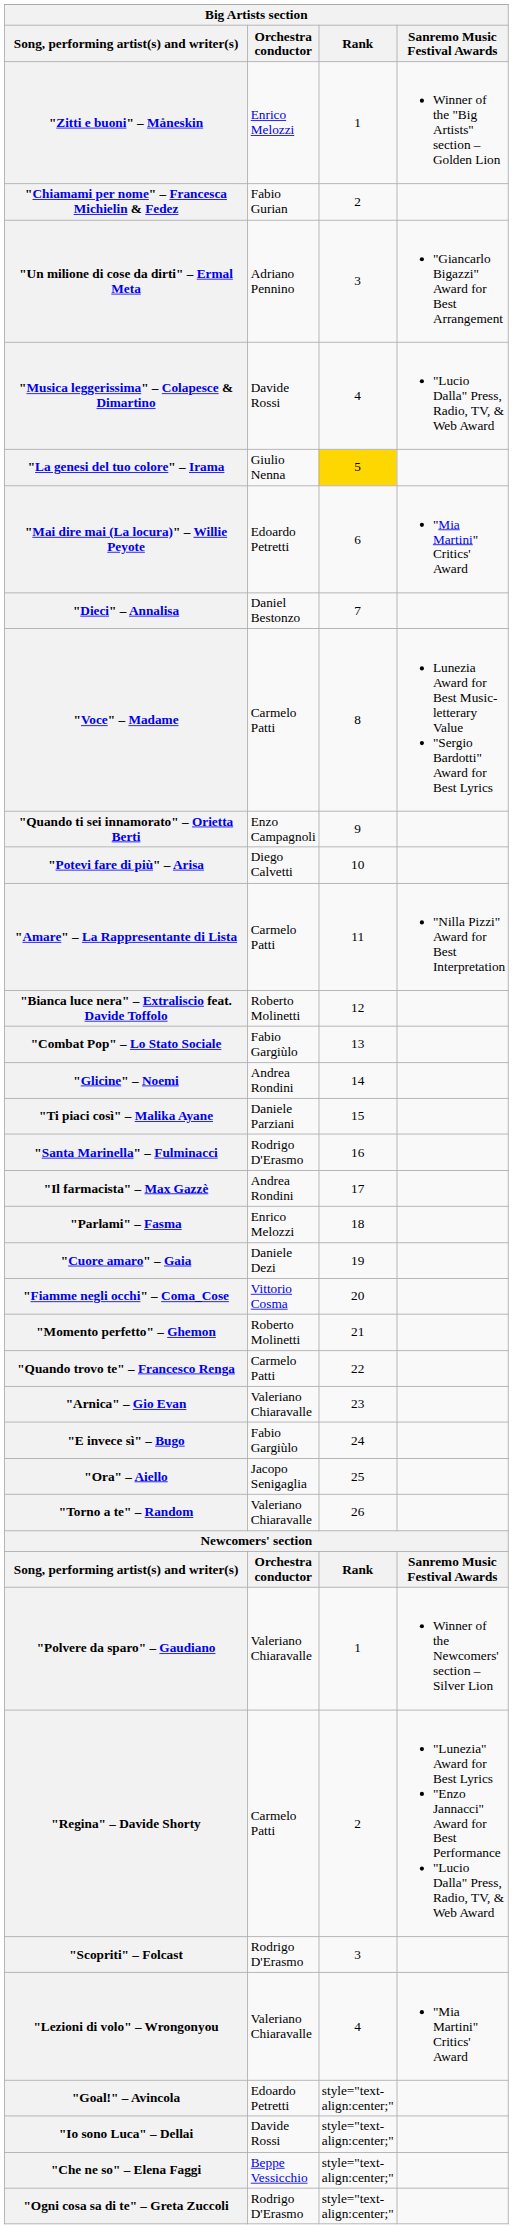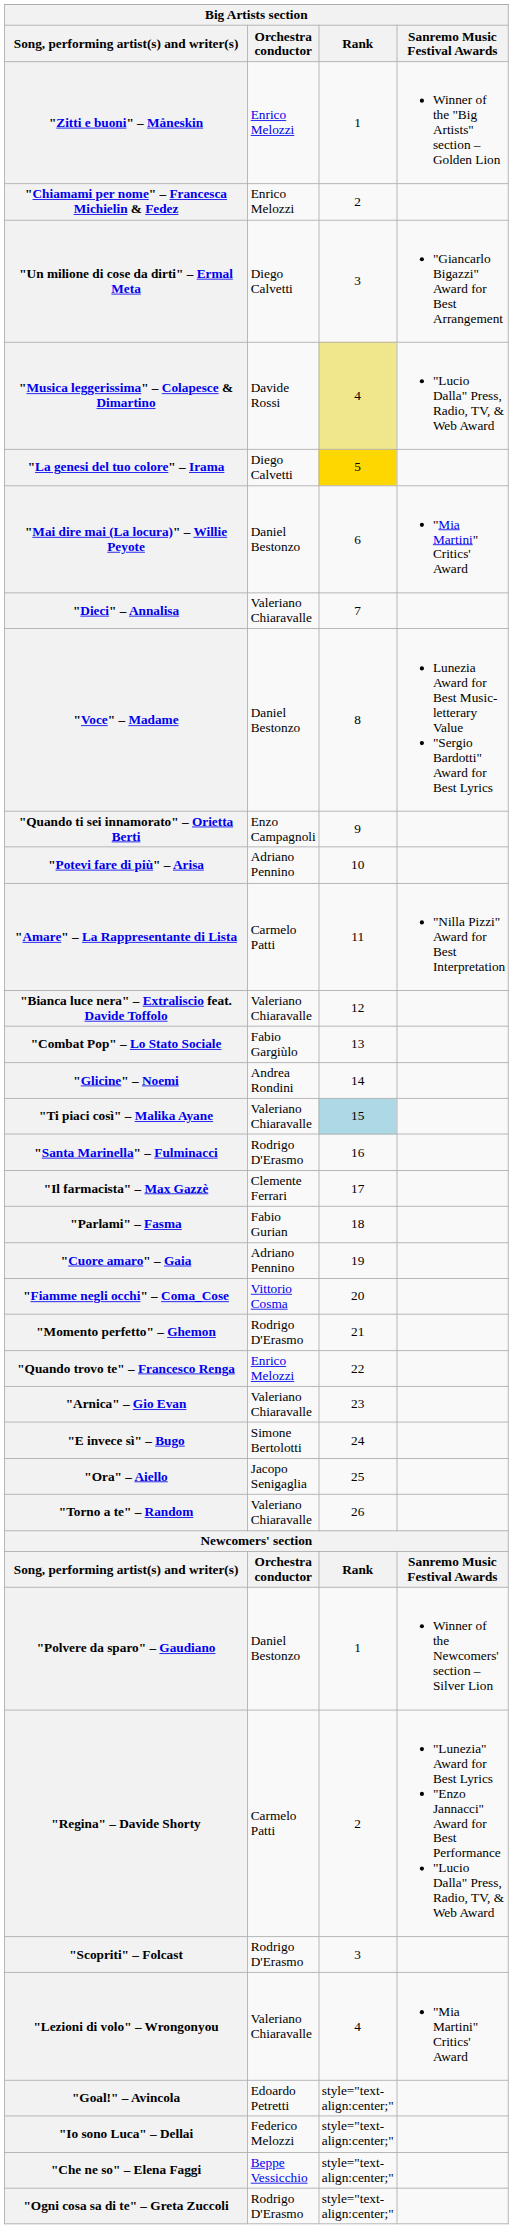(269, 201) Fabio Gurian -> (272, 201) Enrico Melozzi
(273, 281) Adriano Pennino -> (272, 281) Diego Calvetti
(358, 395) no background -> (358, 395) khaki background
(268, 467) Giulio Nenna -> (272, 467) Diego Calvetti
(273, 539) Edoardo Petretti -> (275, 539) Daniel Bestonzo
(275, 610) Daniel Bestonzo -> (281, 610) Valeriano Chiaravalle
(274, 720) Carmelo Patti -> (275, 720) Daniel Bestonzo
(272, 865) Diego Calvetti -> (273, 865) Adriano Pennino
(275, 1008) Roberto Molinetti -> (281, 1008) Valeriano Chiaravalle
(272, 1116) Daniele Parziani -> (281, 1116) Valeriano Chiaravalle
(358, 1116) no background -> (358, 1116) lightblue background
(272, 1188) Andrea Rondini -> (276, 1188) Clemente Ferrari
(272, 1224) Enrico Melozzi -> (269, 1224) Fabio Gurian
(271, 1260) Daniele Dezi -> (273, 1260) Adriano Pennino
(275, 1332) Roberto Molinetti -> (277, 1332) Rodrigo D'Erasmo
(274, 1368) Carmelo Patti -> (272, 1368) Enrico Melozzi
(274, 1440) Fabio Gargiùlo -> (276, 1440) Simone Bertolotti
(281, 1648) Valeriano Chiaravalle -> (275, 1648) Daniel Bestonzo
(270, 2134) Davide Rossi -> (274, 2134) Federico Melozzi
